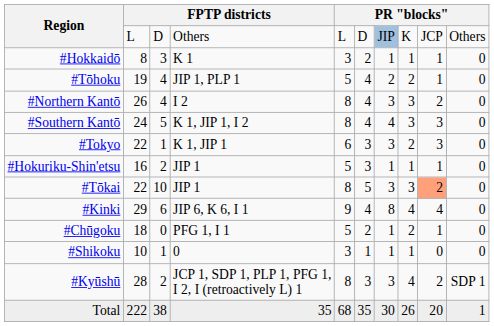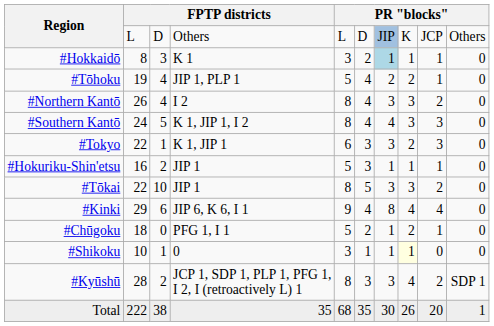(391, 58) no background -> (391, 58) lightblue background
(440, 187) lightsalmon background -> (440, 187) no background
(411, 252) no background -> (411, 252) lightyellow background
